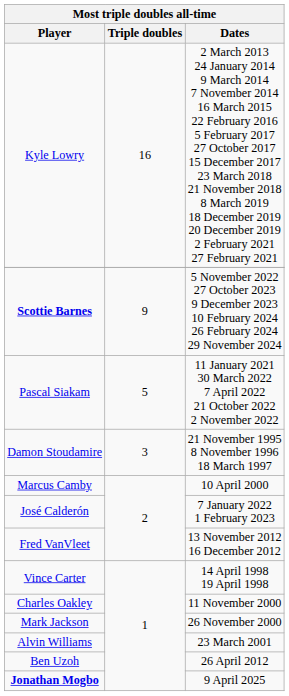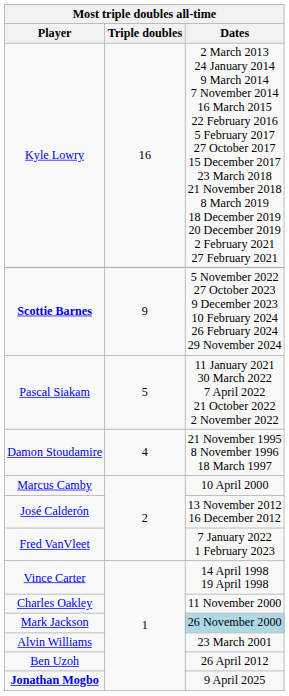(145, 452) 3 -> (145, 452) 4
(235, 511) 7 January 2022 1 February 2023 -> (235, 511) 13 November 2012 16 December 2012
(235, 544) 13 November 2012 16 December 2012 -> (235, 544) 7 January 2022 1 February 2023
(235, 622) no background -> (235, 622) lightblue background
